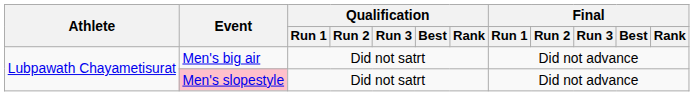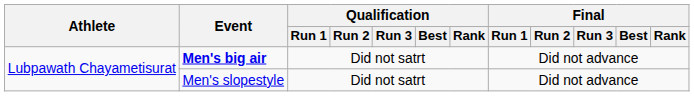(221, 58) normal -> (224, 58) bold
(233, 80) pink background -> (233, 80) no background
